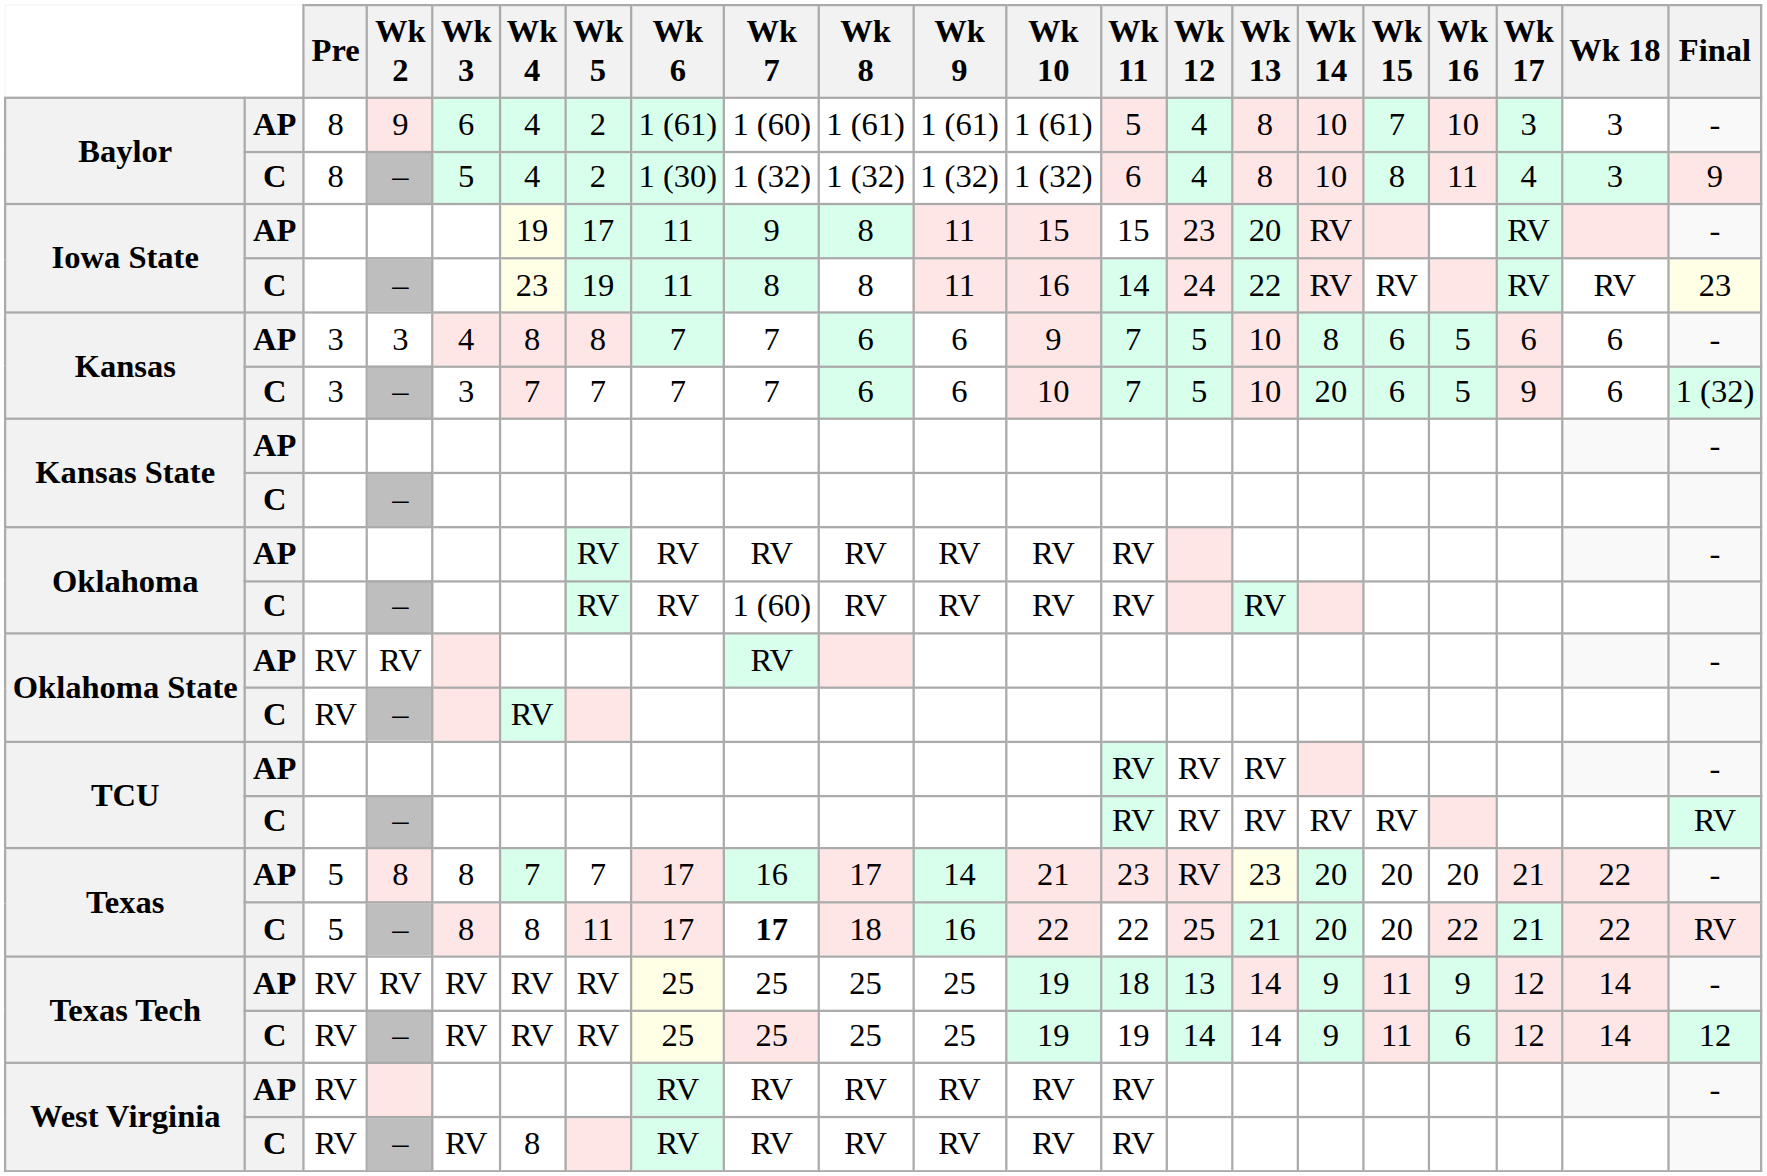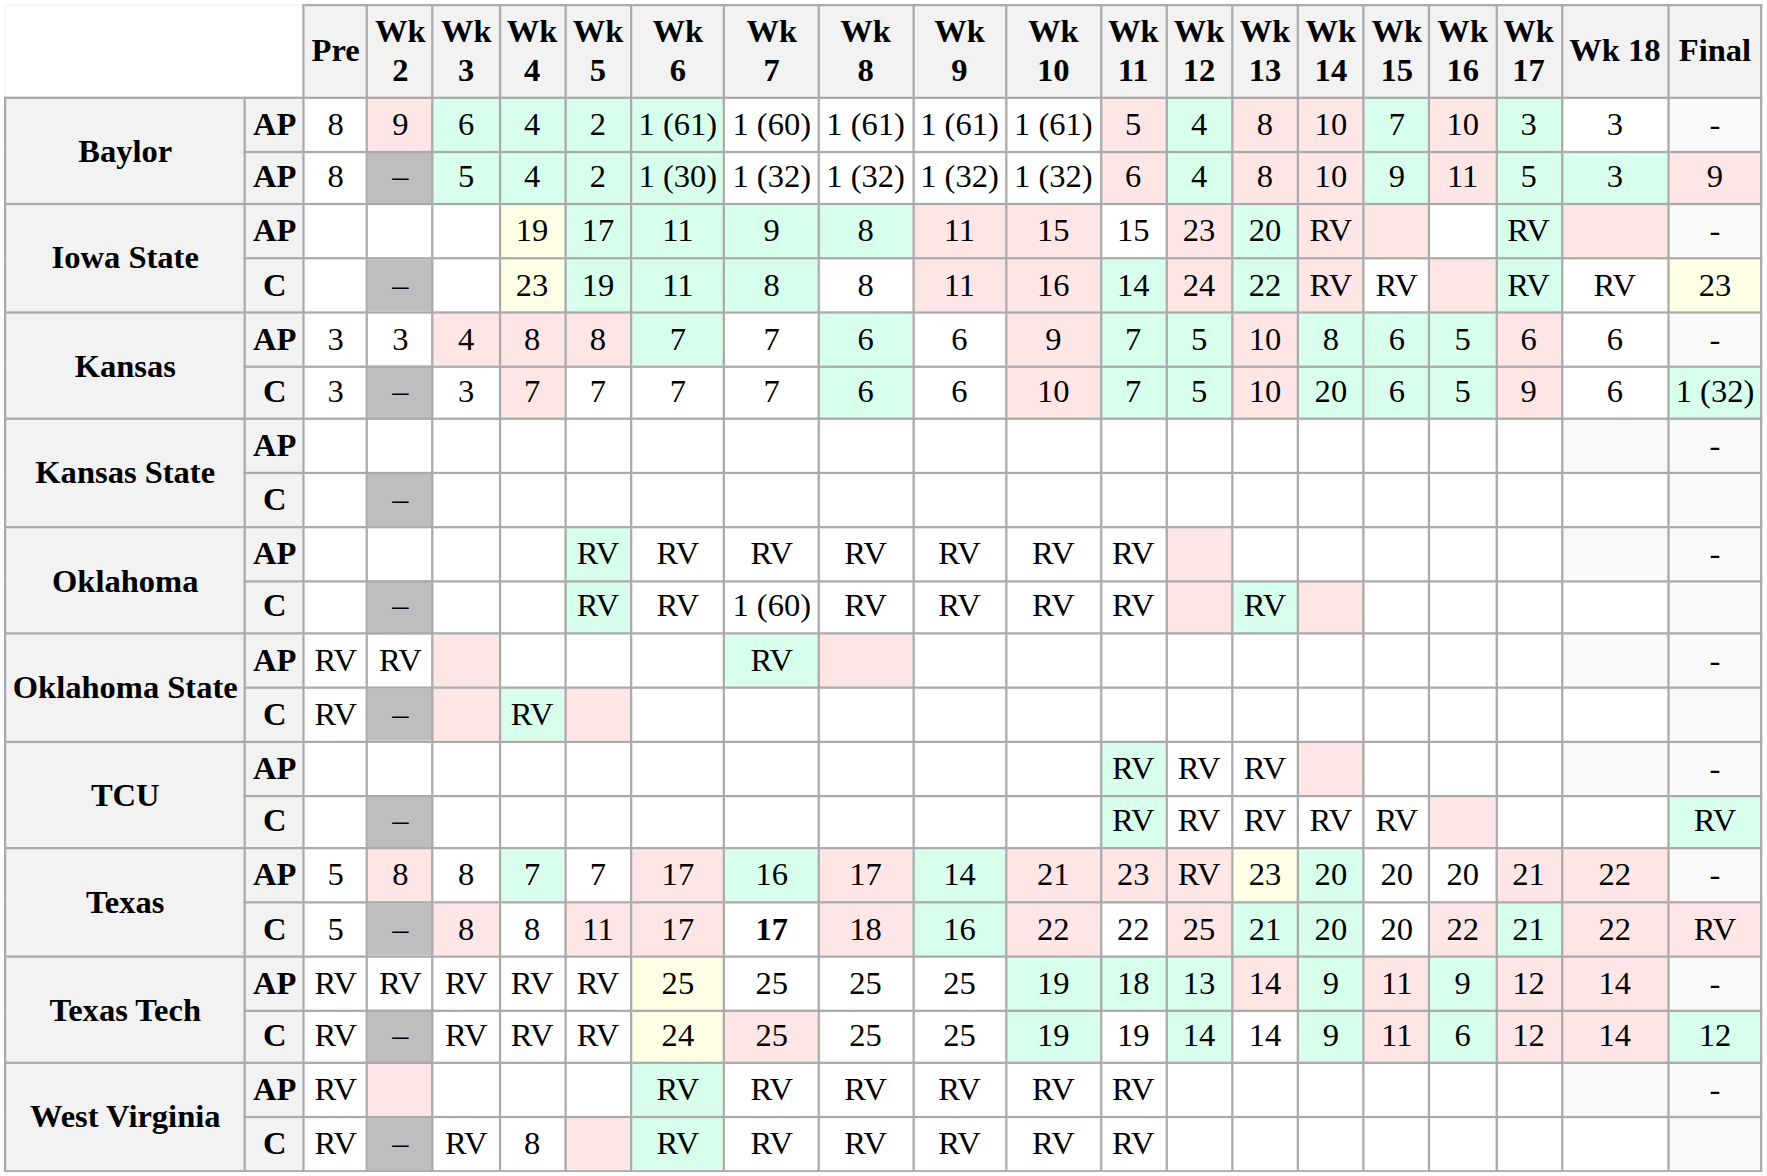(275, 177) C -> (275, 177) AP
(1397, 177) 8 -> (1397, 177) 9
(1529, 177) 4 -> (1529, 177) 5
(678, 1036) 25 -> (678, 1036) 24
